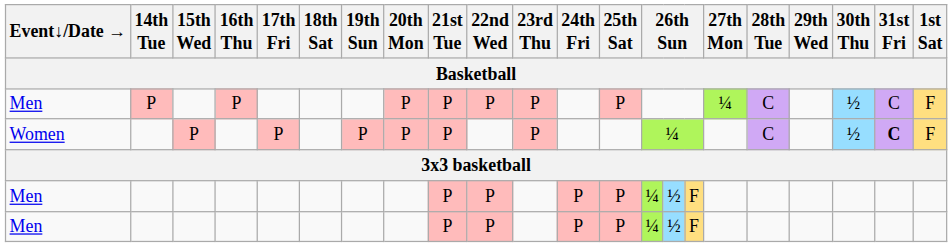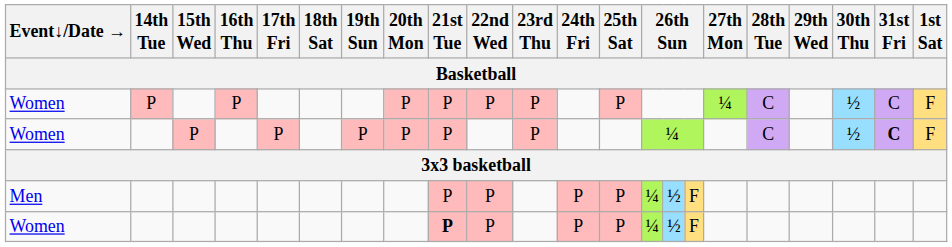(26, 104) Men -> (37, 104) Women
(26, 226) Men -> (37, 226) Women
(447, 226) normal -> (447, 226) bold
